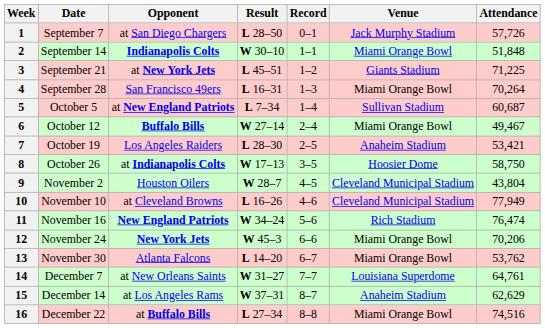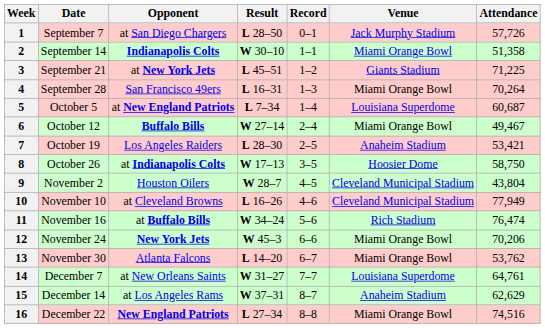(508, 51) 51,848 -> (508, 51) 51,358
(403, 107) Sullivan Stadium -> (403, 107) Louisiana Superdome
(173, 220) New England Patriots -> (173, 220) at Buffalo Bills
(173, 314) at Buffalo Bills -> (173, 314) New England Patriots
